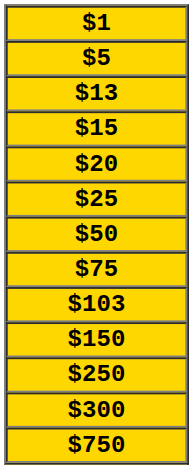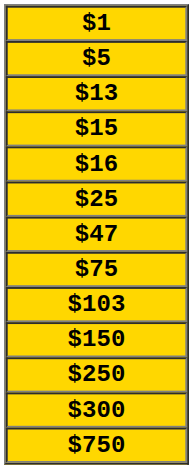(96, 164) $20 -> (96, 164) $16
(96, 234) $50 -> (96, 234) $47
